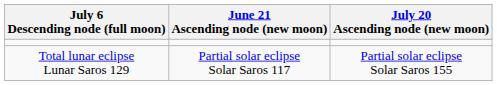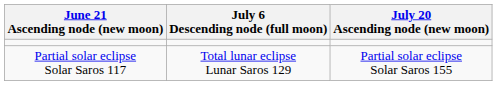columns swapped: (249, 22) <-> (86, 22)
